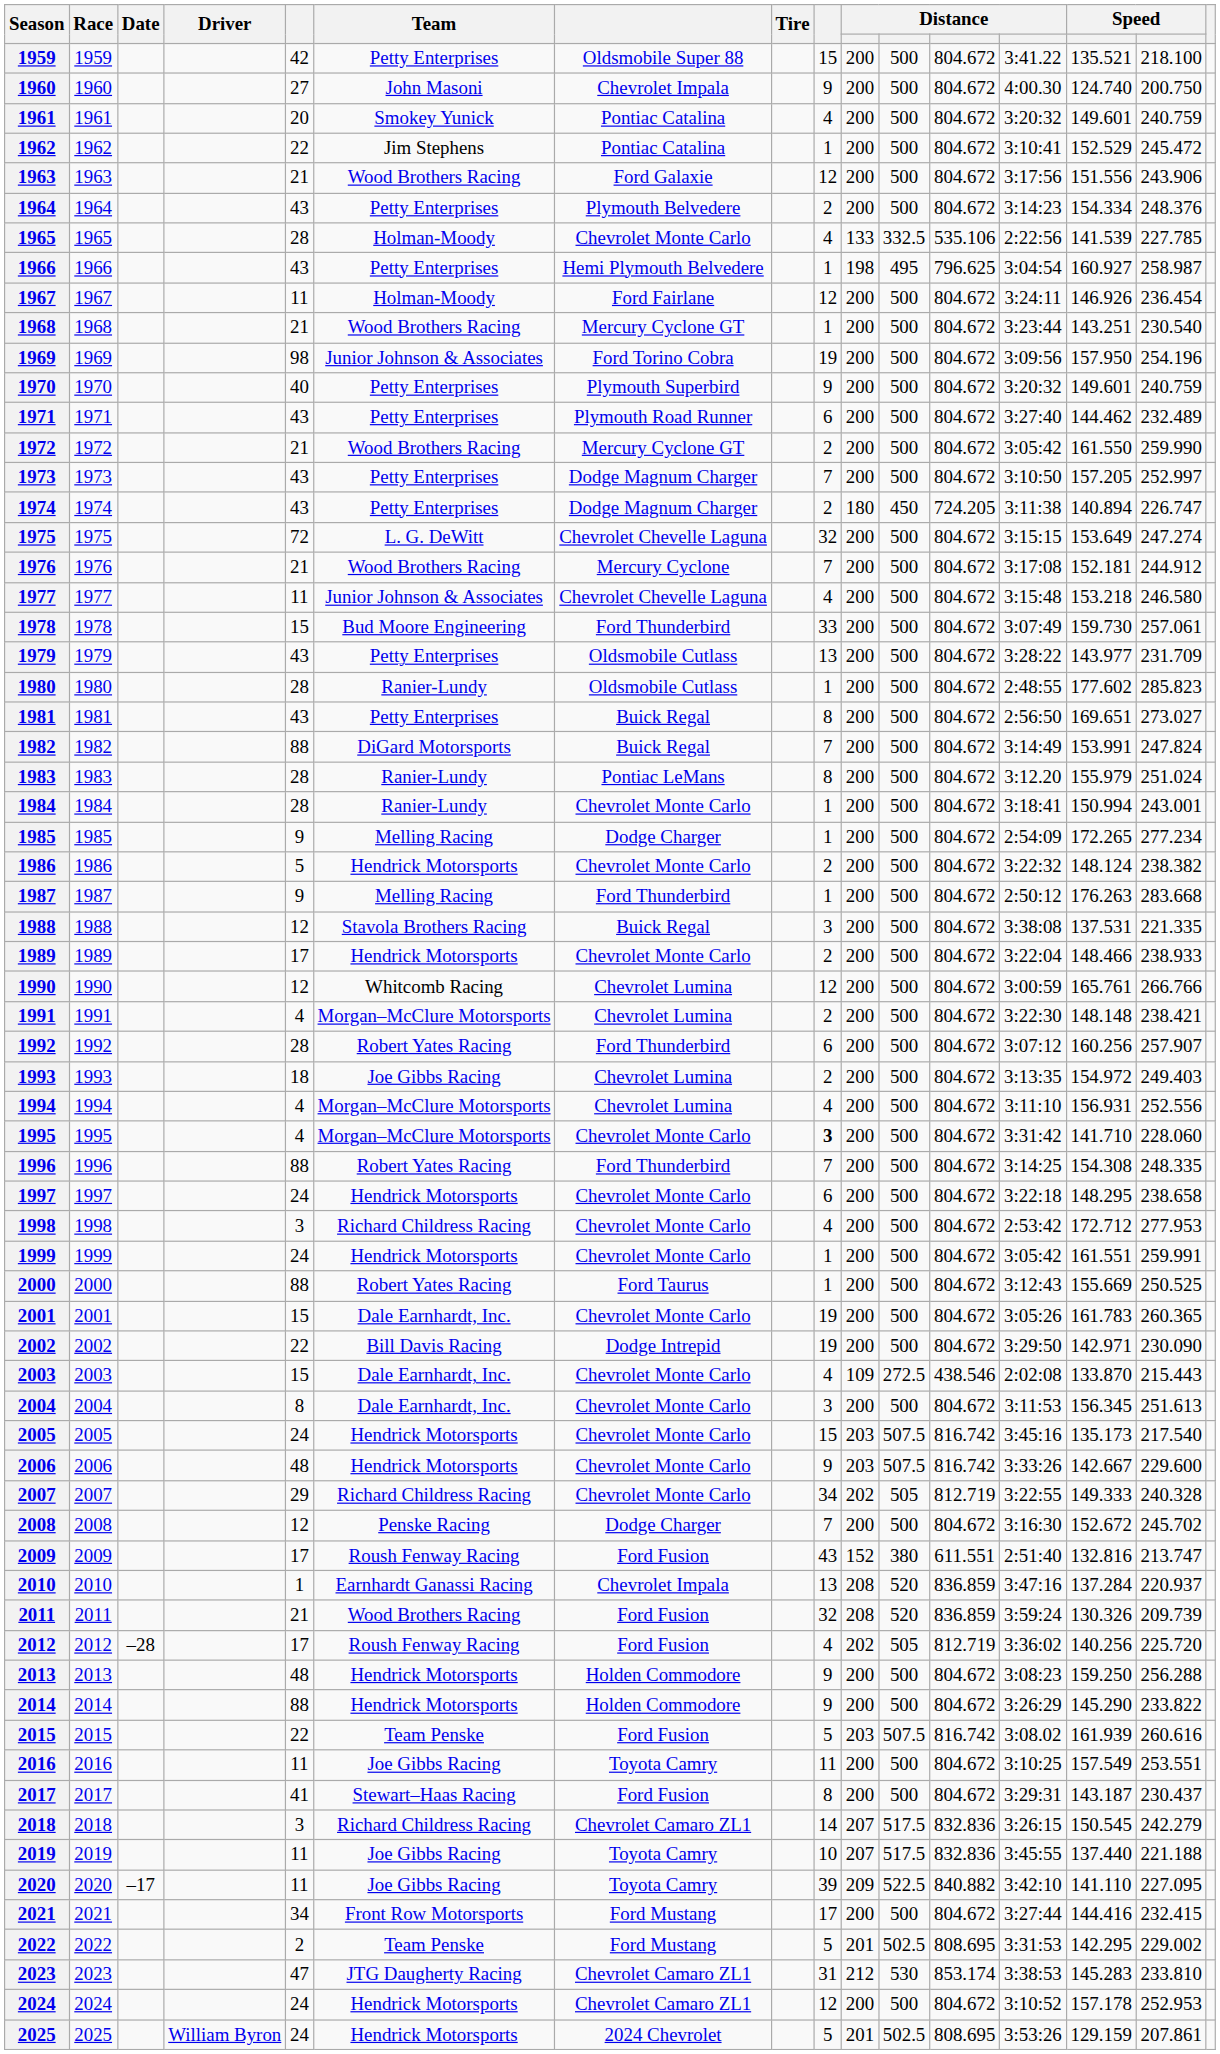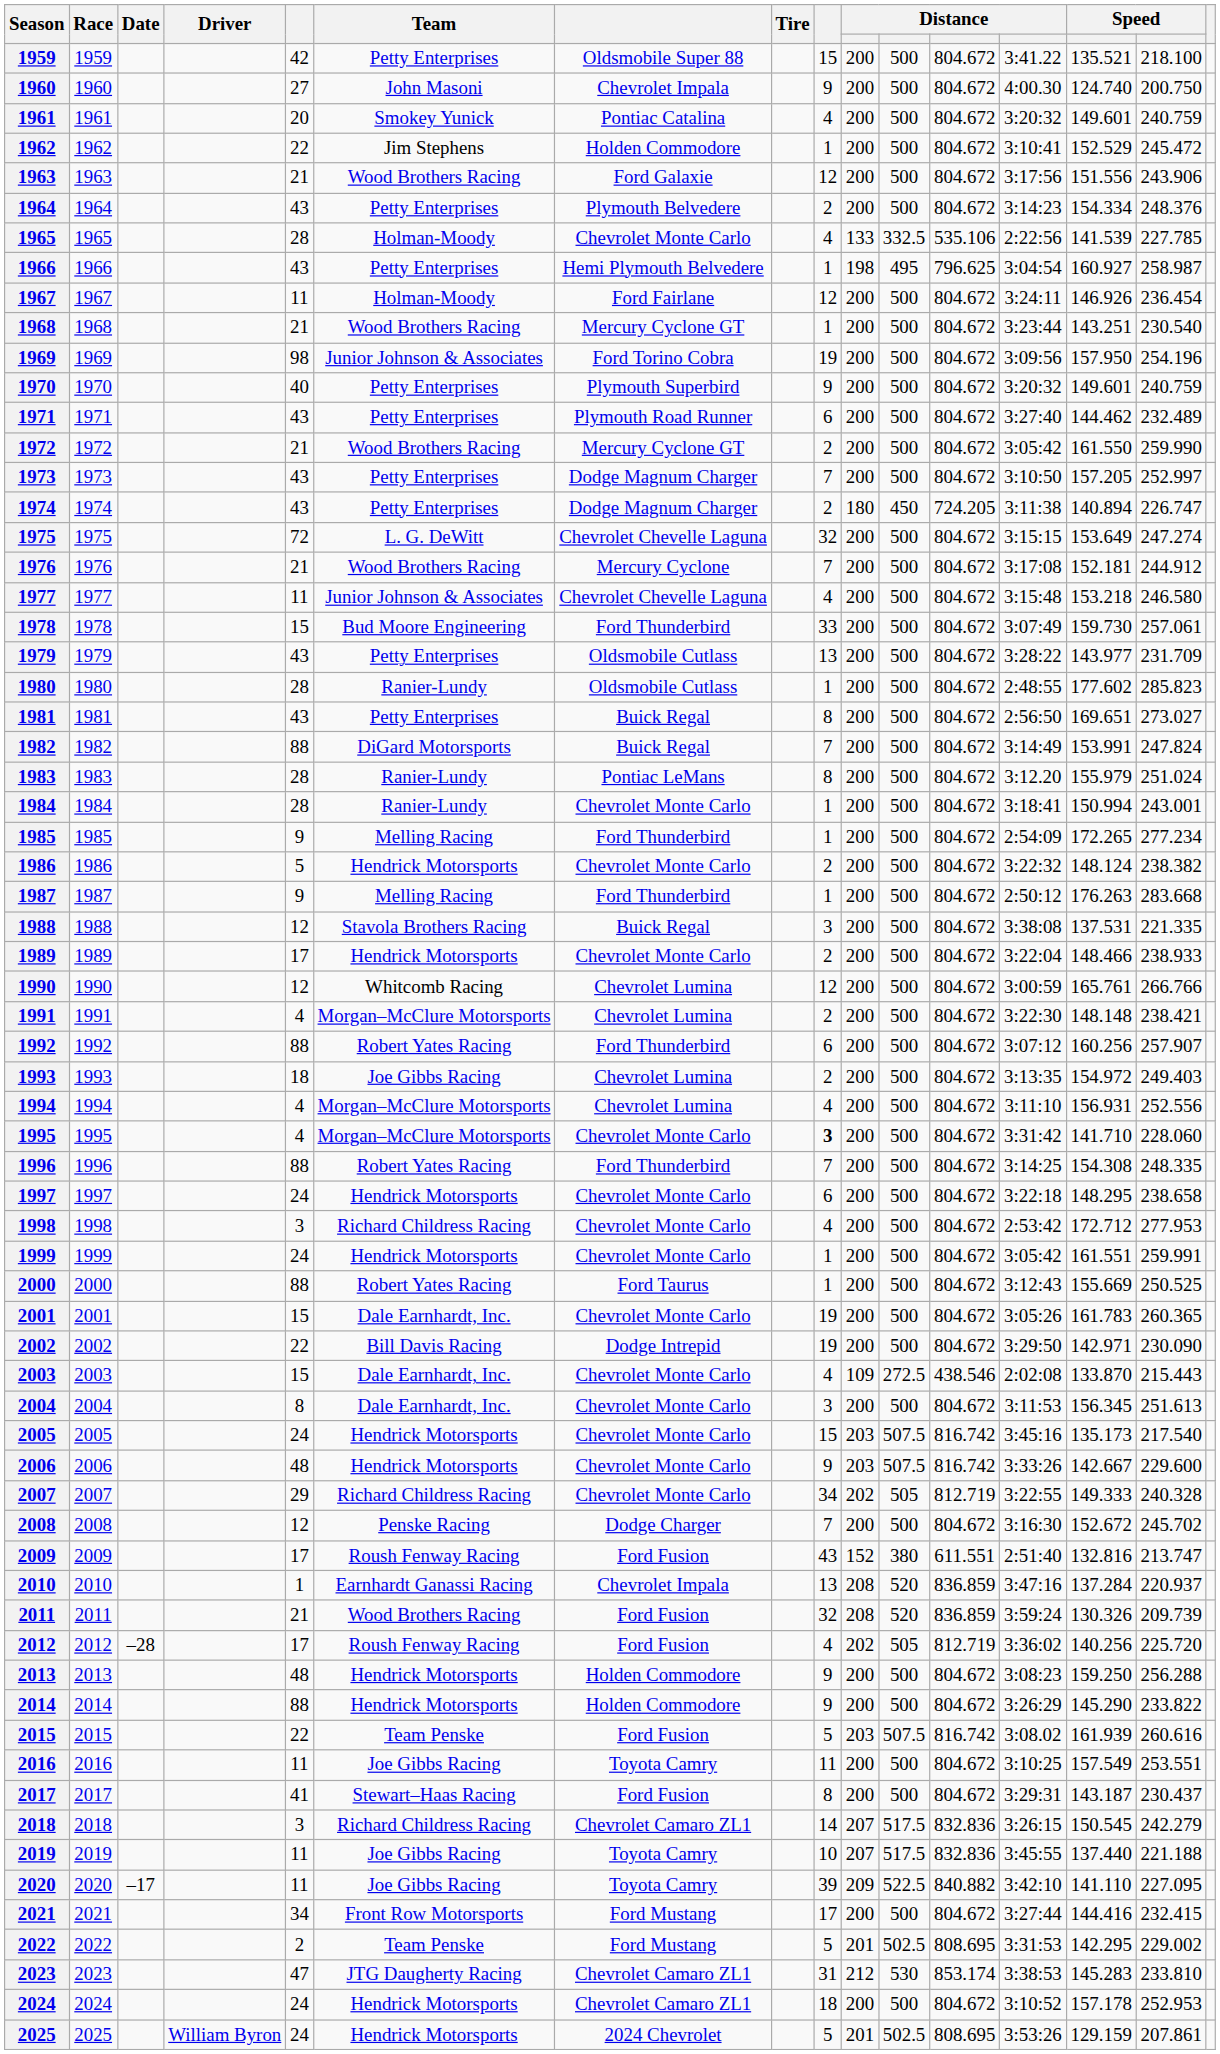(663, 147) Pontiac Catalina -> (663, 147) Holden Commodore
(663, 836) Dodge Charger -> (663, 836) Ford Thunderbird
(299, 1046) 28 -> (299, 1046) 88
(828, 2004) 12 -> (828, 2004) 18
